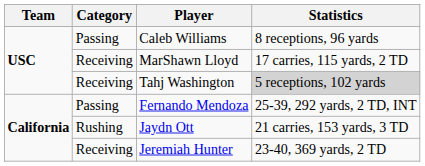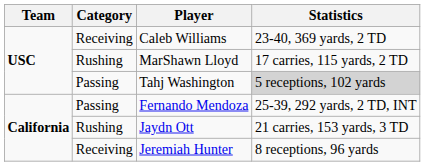(97, 38) Passing -> (104, 38) Receiving
(317, 38) 8 receptions, 96 yards -> (320, 38) 23-40, 369 yards, 2 TD
(104, 60) Receiving -> (99, 60) Rushing
(104, 82) Receiving -> (97, 82) Passing
(320, 149) 23-40, 369 yards, 2 TD -> (317, 149) 8 receptions, 96 yards
